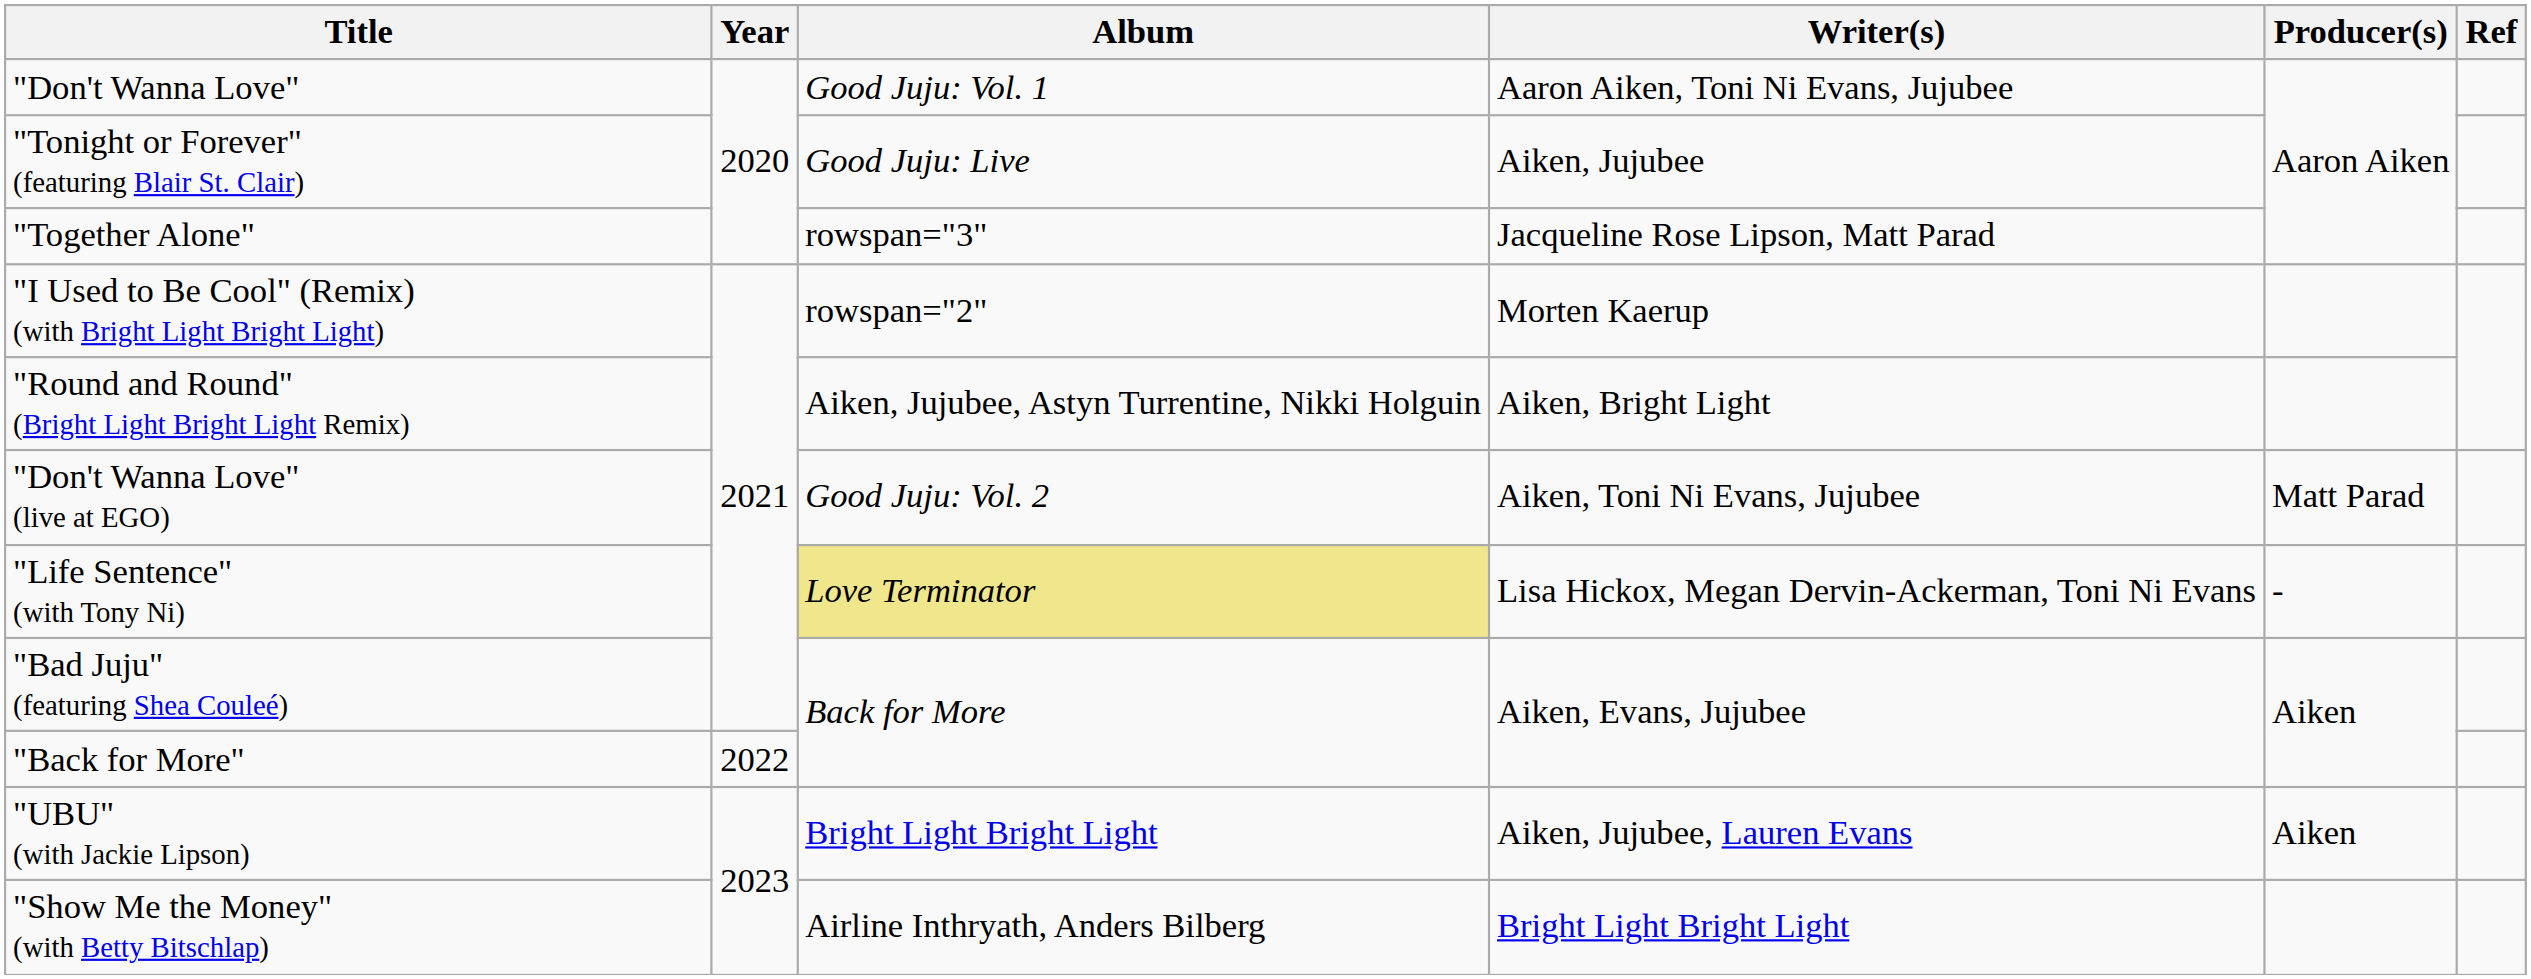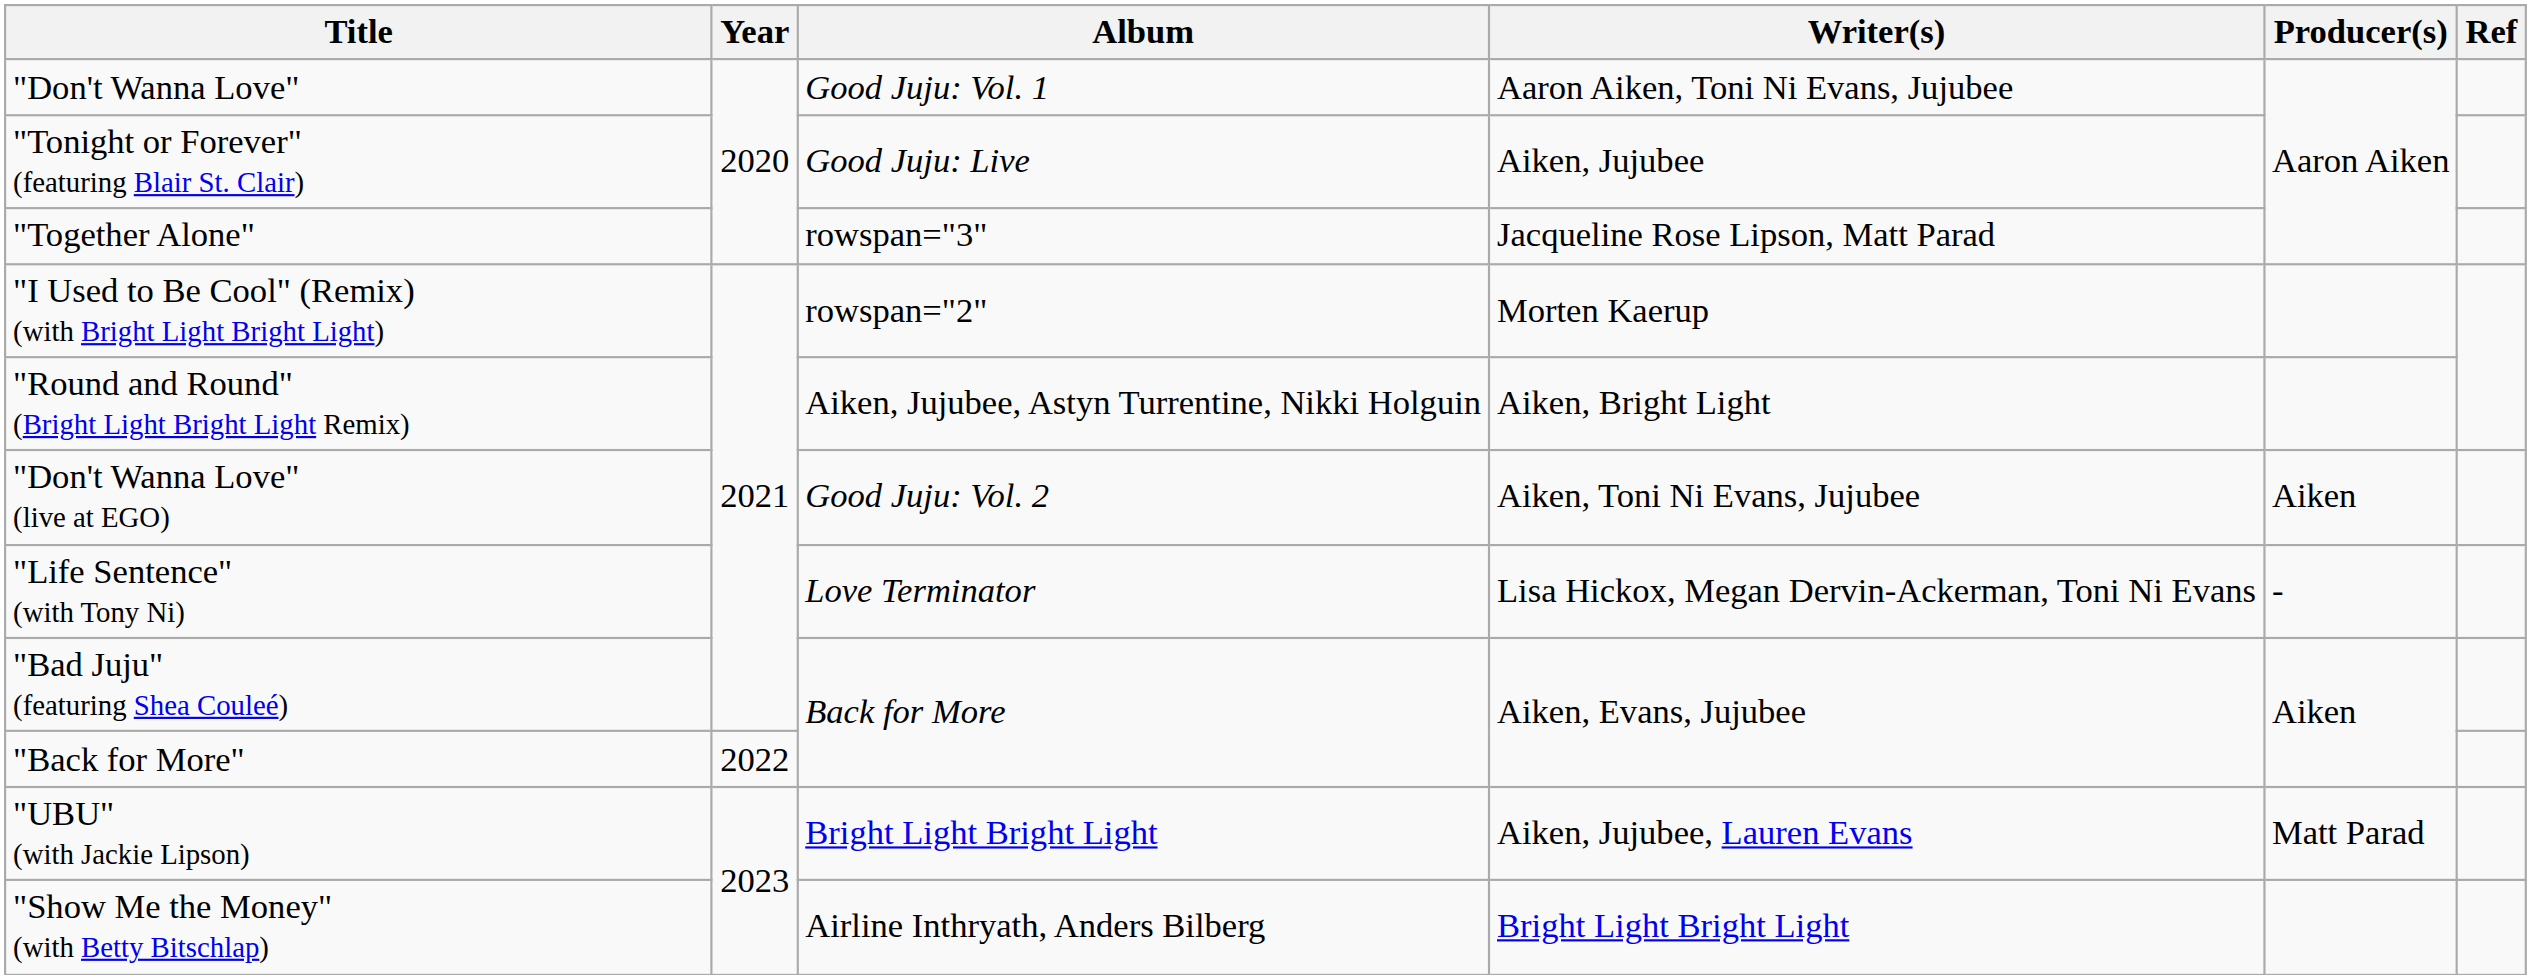(2348, 496) Matt Parad -> (2314, 496) Aiken
(920, 590) khaki background -> (920, 590) no background
(2314, 832) Aiken -> (2348, 832) Matt Parad
